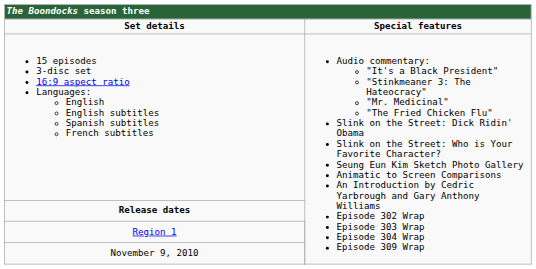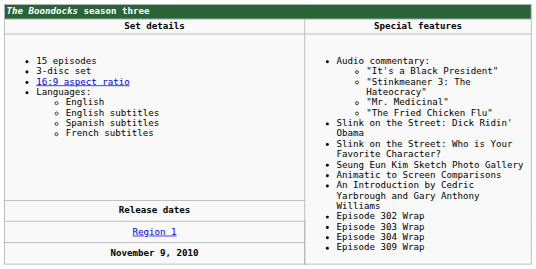(155, 253) normal -> (155, 253) bold
